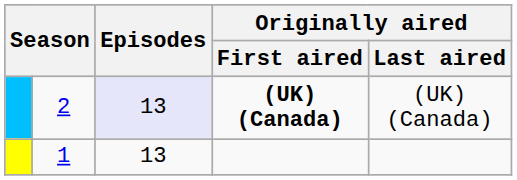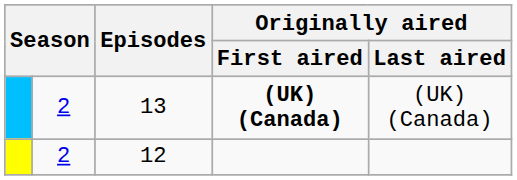(153, 108) lavender background -> (153, 108) no background
(64, 156) 1 -> (64, 156) 2
(153, 156) 13 -> (153, 156) 12
